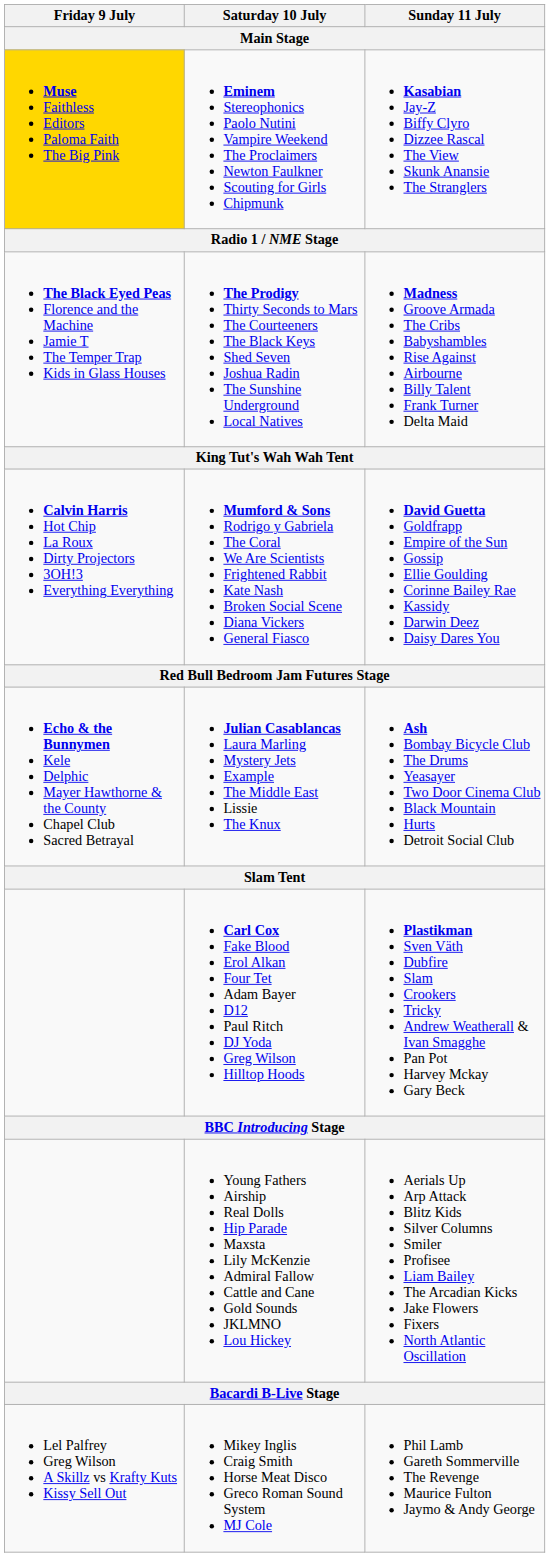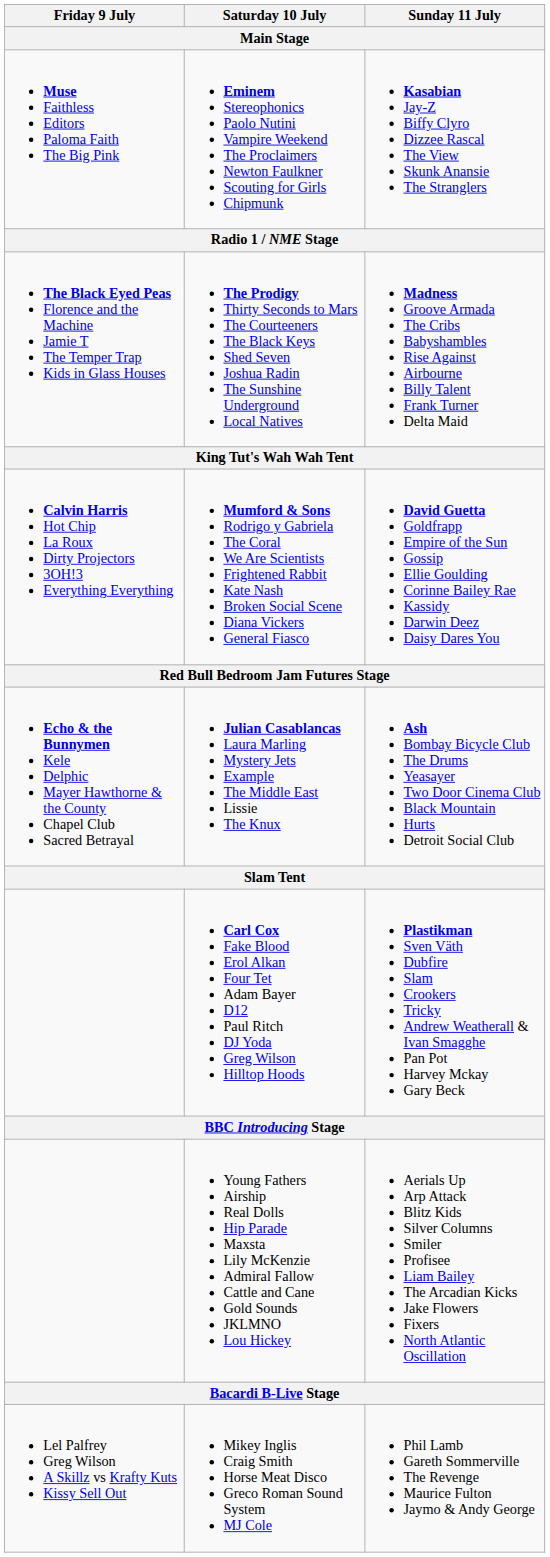(94, 123) gold background -> (94, 123) no background
